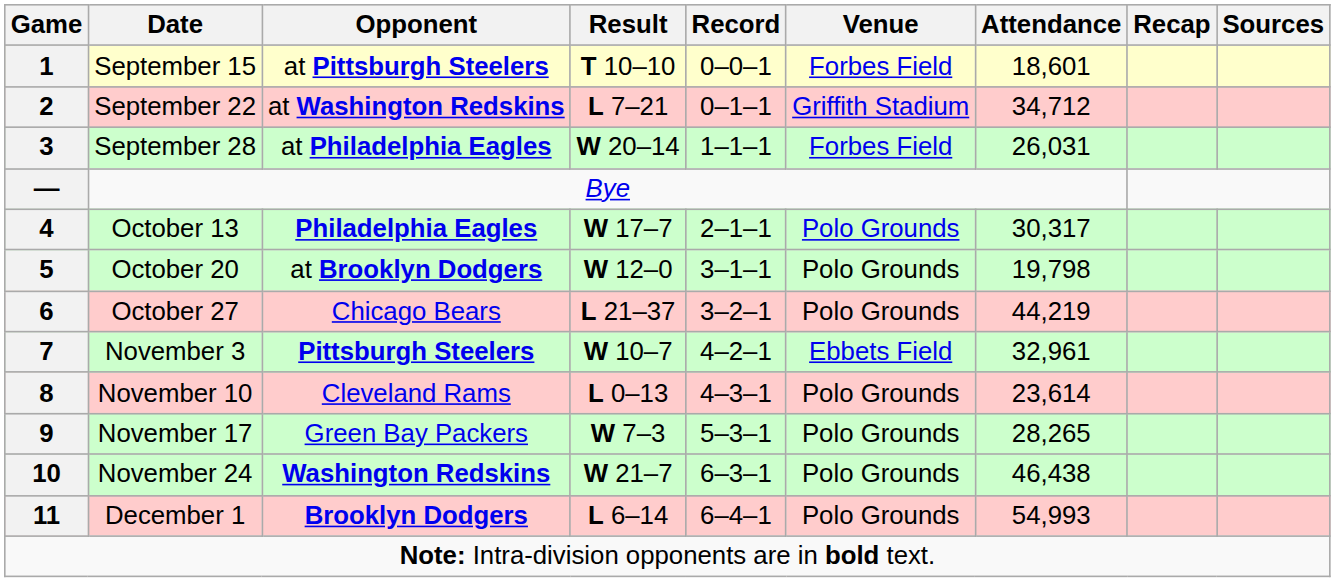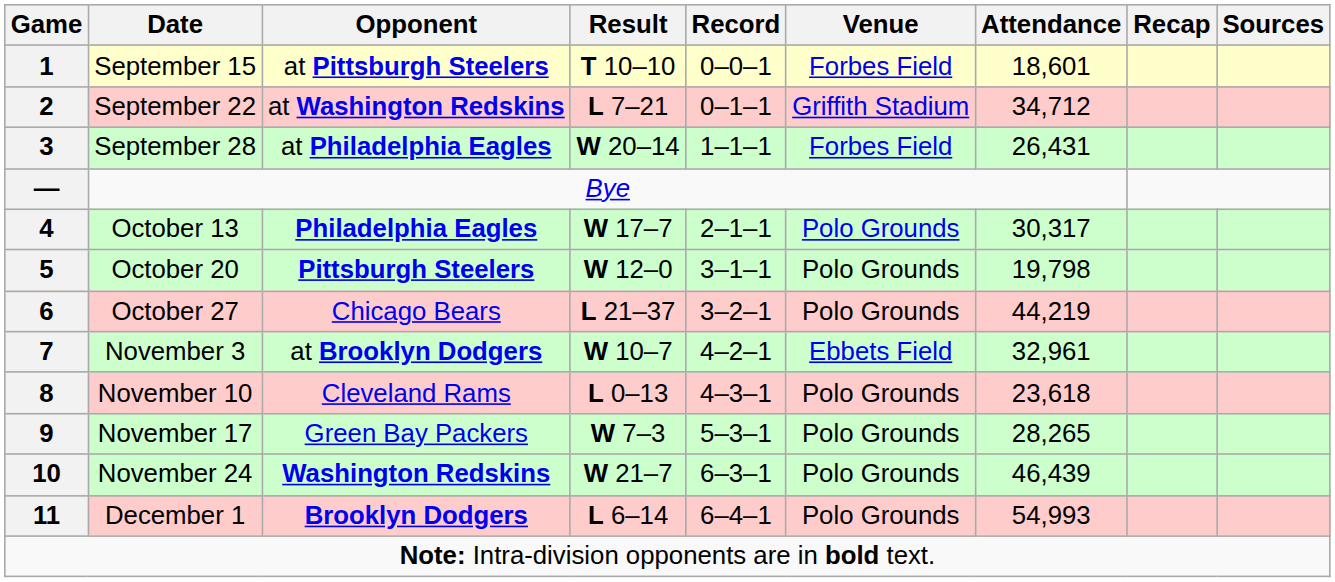(1051, 147) 26,031 -> (1051, 147) 26,431
(416, 270) at Brooklyn Dodgers -> (416, 270) Pittsburgh Steelers
(416, 351) Pittsburgh Steelers -> (416, 351) at Brooklyn Dodgers
(1051, 392) 23,614 -> (1051, 392) 23,618
(1051, 474) 46,438 -> (1051, 474) 46,439
